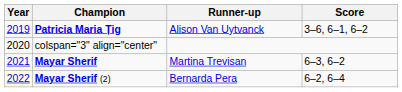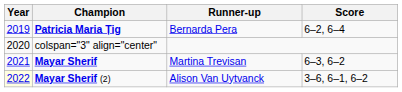(217, 29) Alison Van Uytvanck -> (203, 29) Bernarda Pera
(336, 29) 3–6, 6–1, 6–2 -> (324, 29) 6–2, 6–4
(203, 78) Bernarda Pera -> (217, 78) Alison Van Uytvanck
(324, 78) 6–2, 6–4 -> (336, 78) 3–6, 6–1, 6–2
